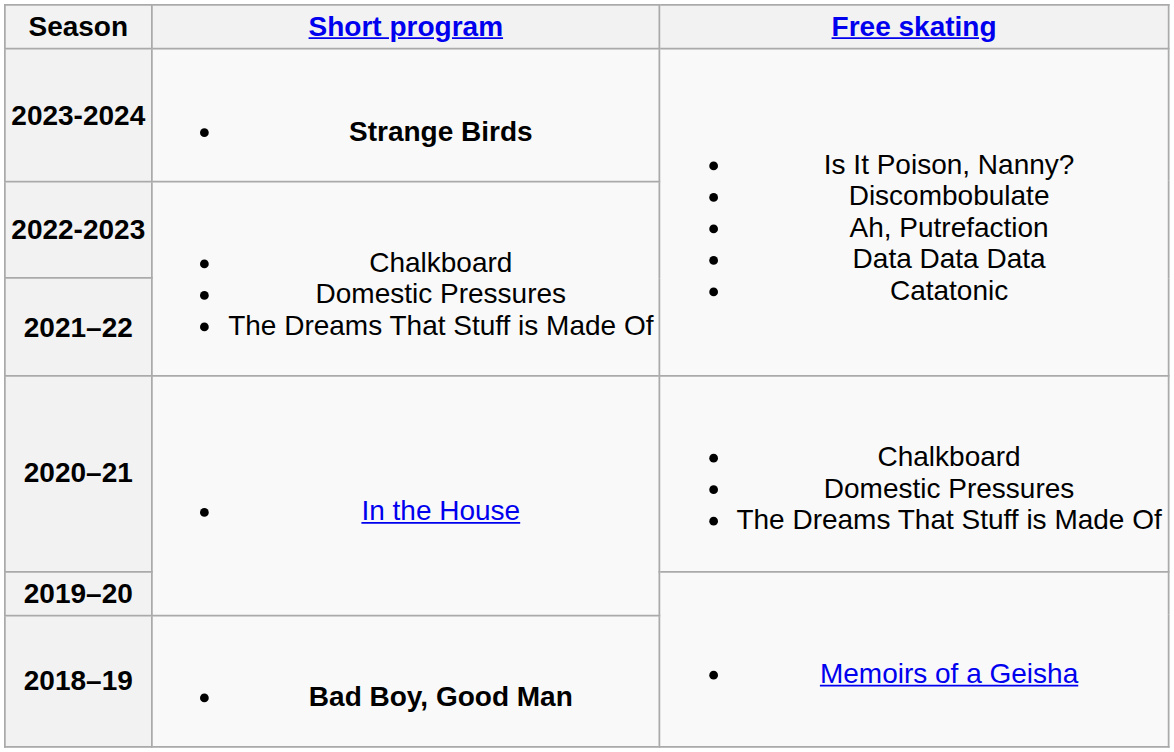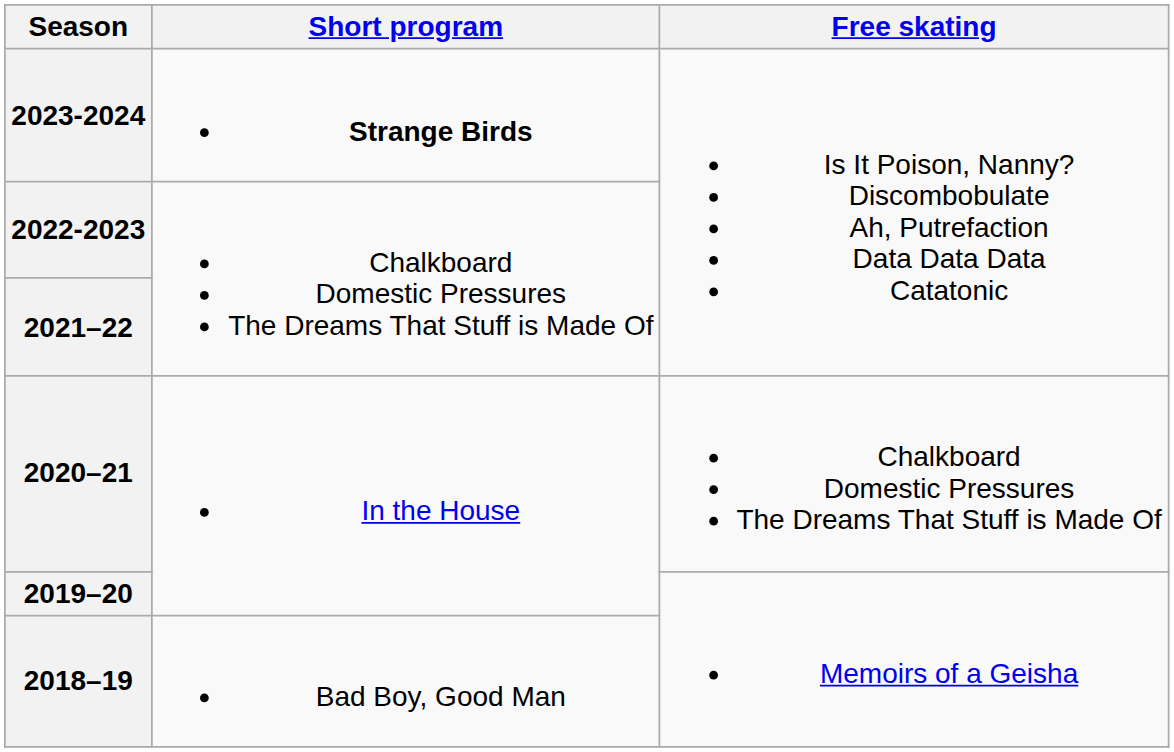(406, 697) bold -> (406, 697) normal
